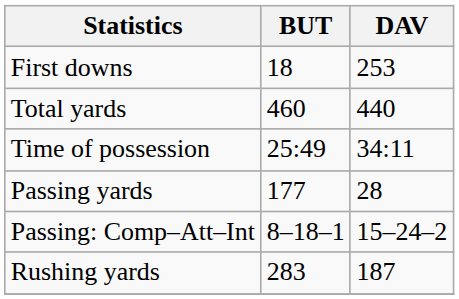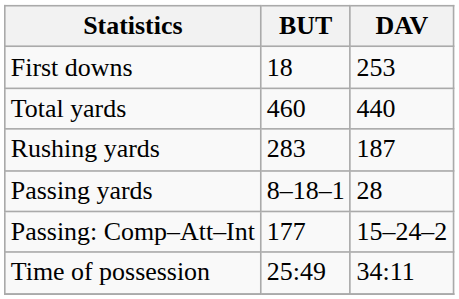rows swapped: (85, 272) <-> (110, 149)
(286, 190) 177 -> (306, 190) 8–18–1
(306, 231) 8–18–1 -> (286, 231) 177
